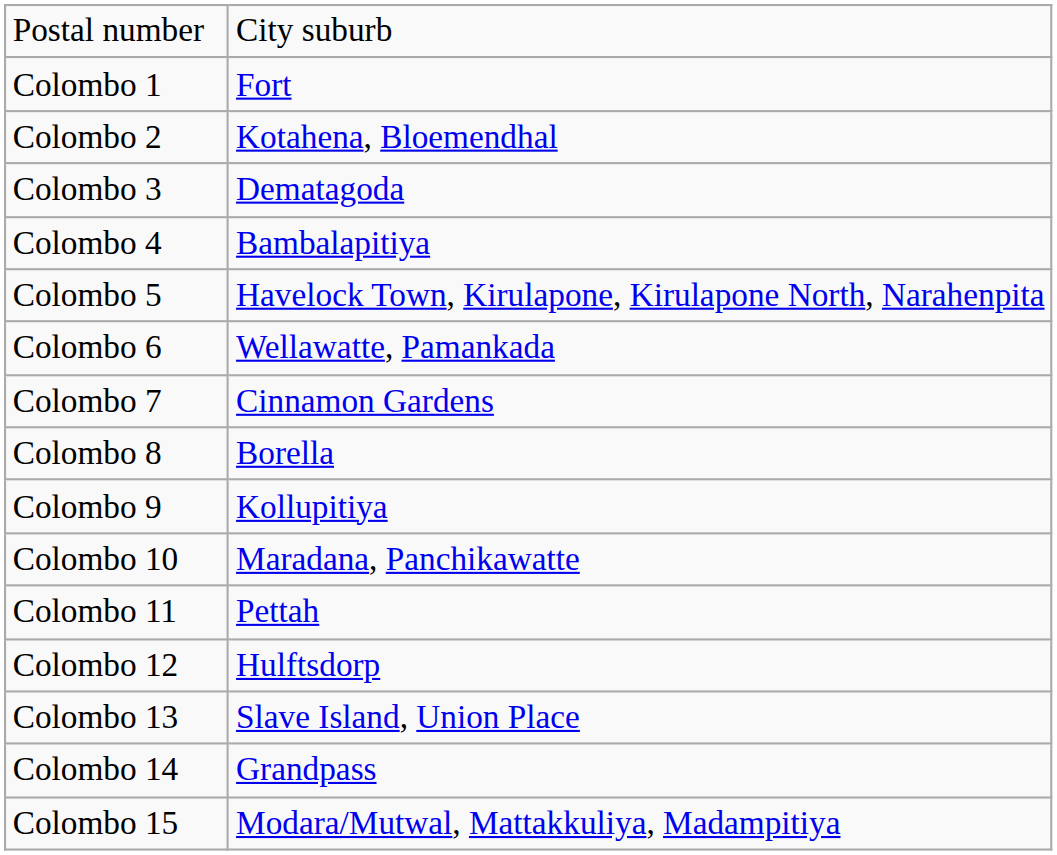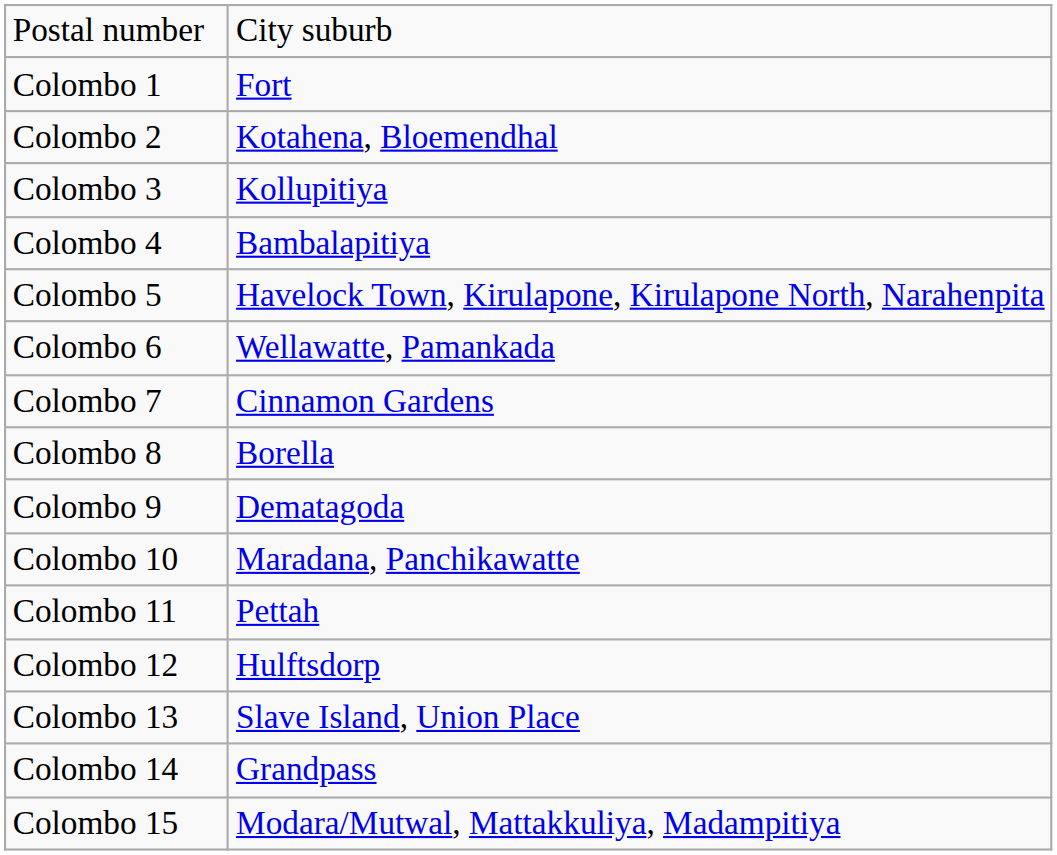(320, 189) Dematagoda -> (312, 189) Kollupitiya
(312, 505) Kollupitiya -> (320, 505) Dematagoda
